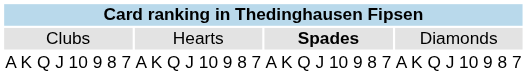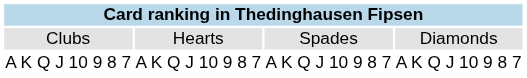(328, 38) bold -> (328, 38) normal
